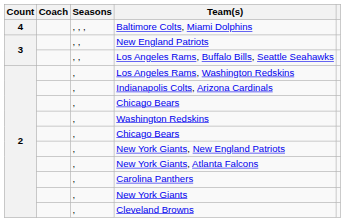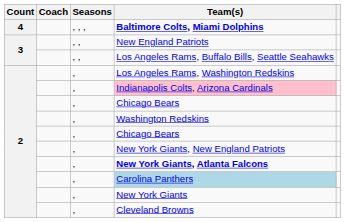(184, 27) normal -> (190, 27) bold
(195, 88) no background -> (195, 88) pink background
(187, 164) normal -> (192, 164) bold
(155, 179) no background -> (155, 179) lightblue background
